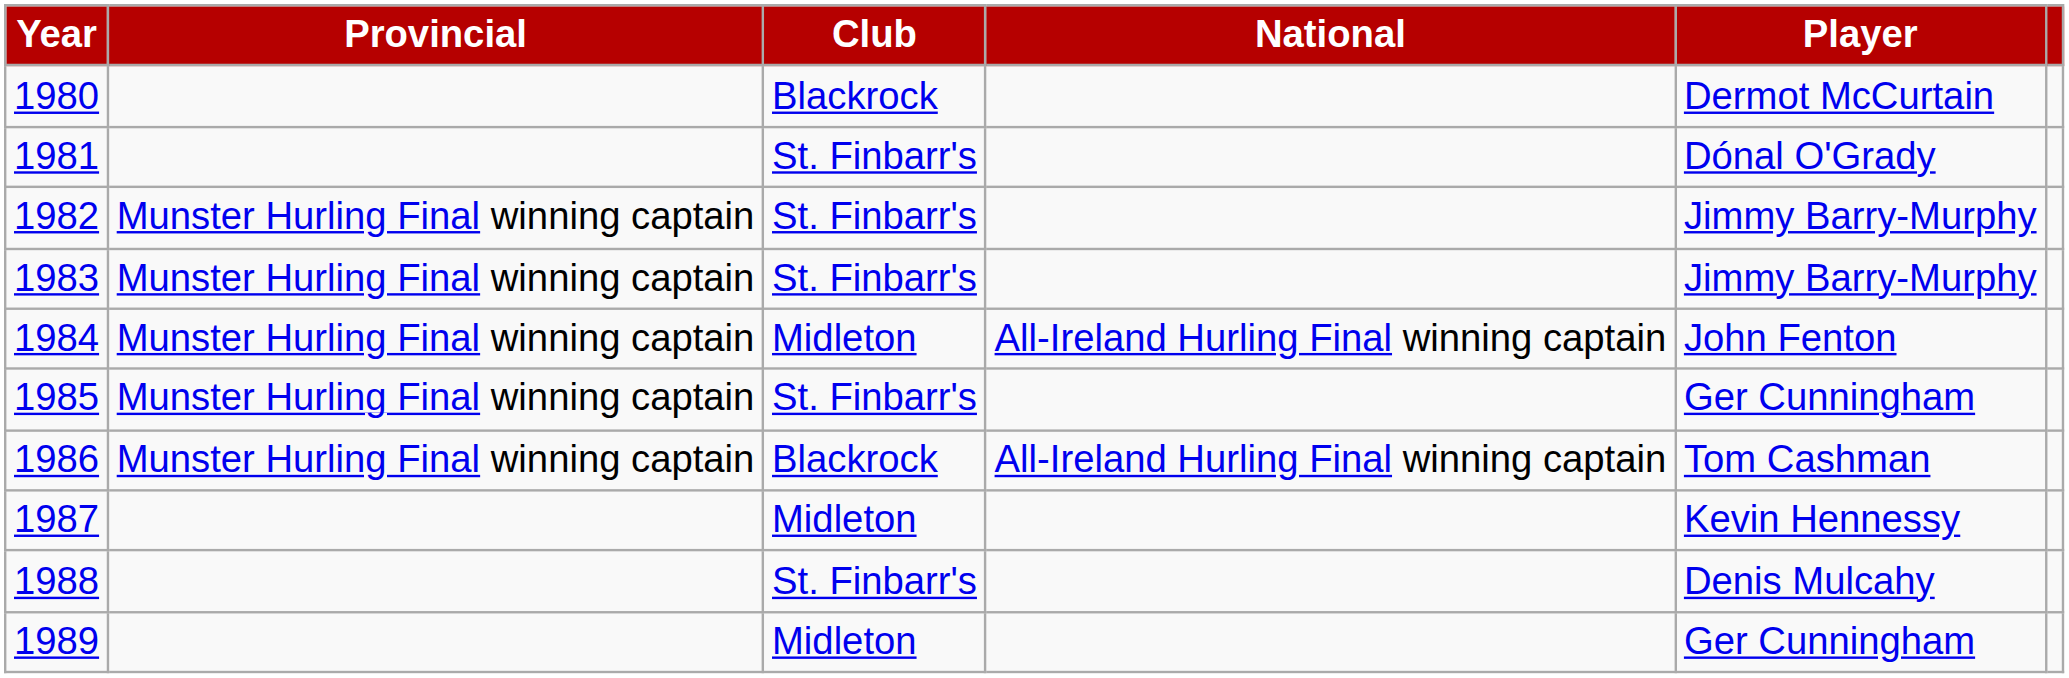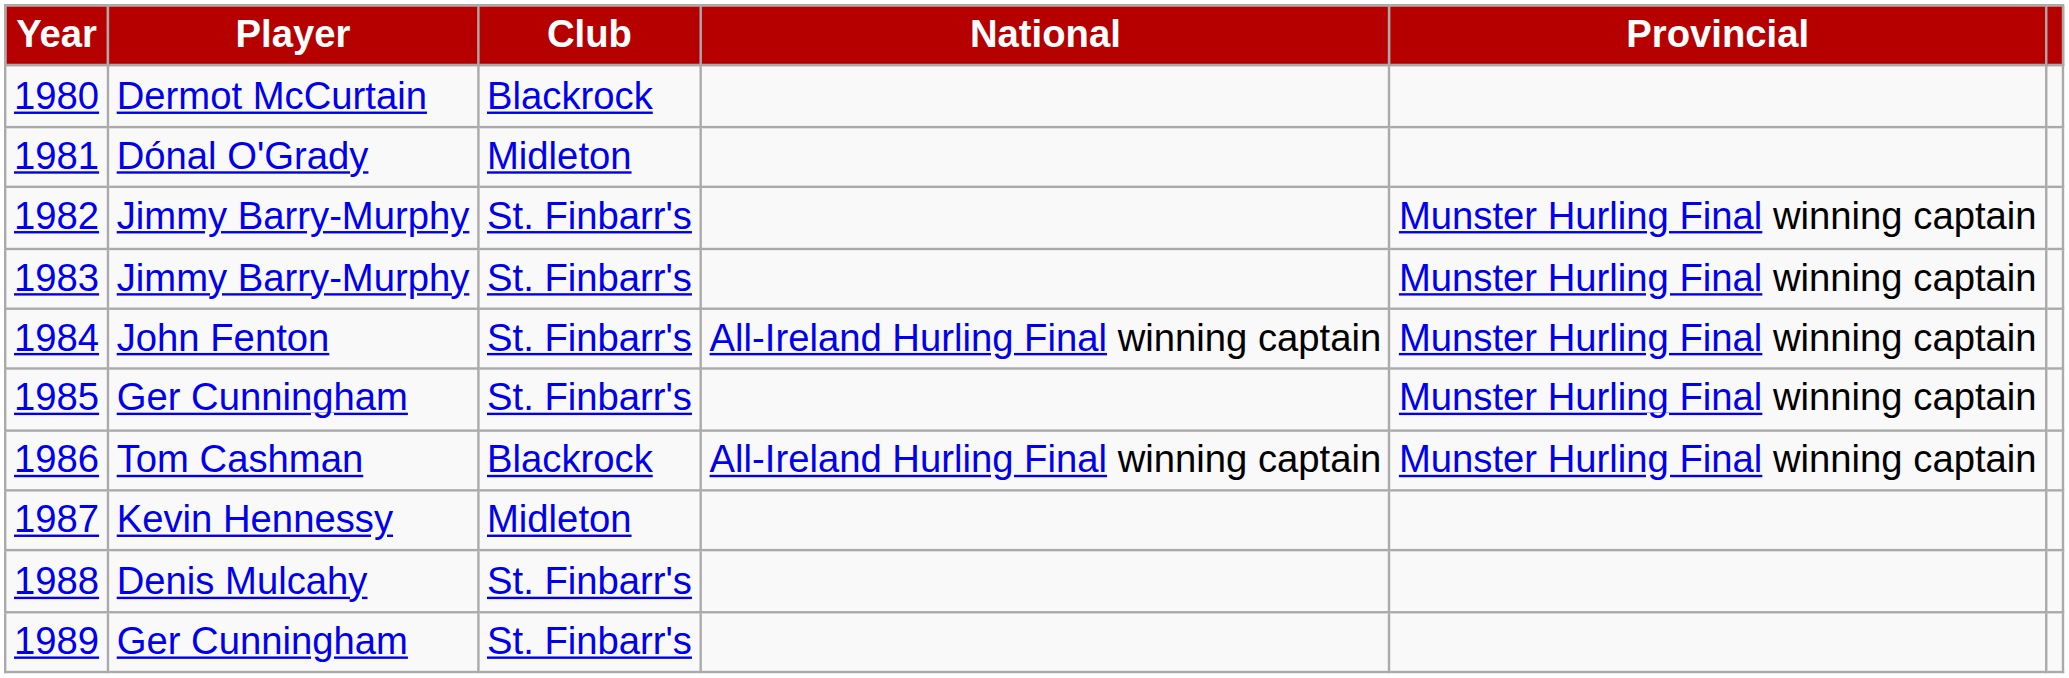columns swapped: (1860, 34) <-> (436, 34)
(874, 156) St. Finbarr's -> (559, 156) Midleton
(844, 338) Midleton -> (589, 338) St. Finbarr's
(844, 641) Midleton -> (589, 641) St. Finbarr's
